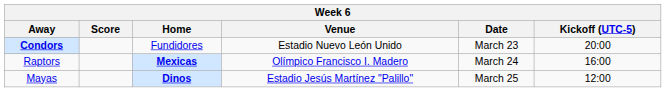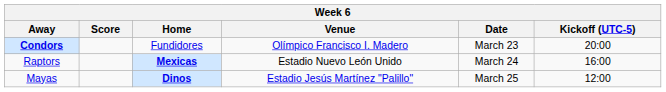(340, 45) Estadio Nuevo León Unido -> (340, 45) Olímpico Francisco I. Madero
(340, 62) Olímpico Francisco I. Madero -> (340, 62) Estadio Nuevo León Unido
